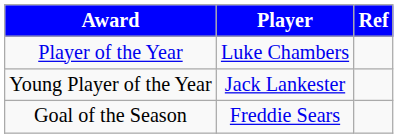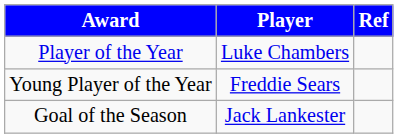(285, 84) Jack Lankester -> (285, 84) Freddie Sears
(285, 116) Freddie Sears -> (285, 116) Jack Lankester
